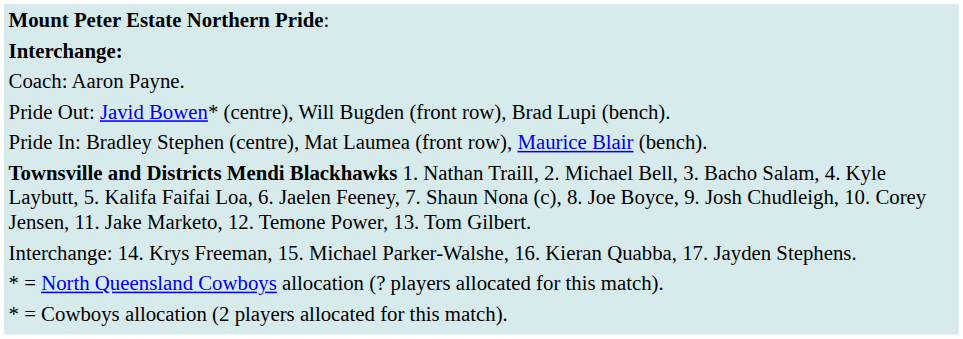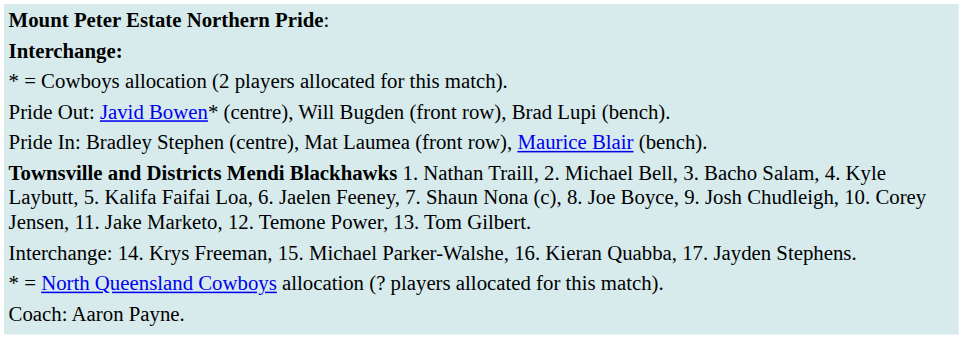(97, 81) Coach: Aaron Payne. -> (258, 81) * = Cowboys allocation (2 players allocated for this match).
(258, 314) * = Cowboys allocation (2 players allocated for this match). -> (97, 314) Coach: Aaron Payne.
